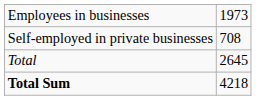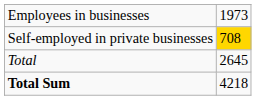(230, 38) no background -> (230, 38) gold background
